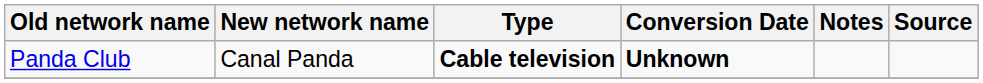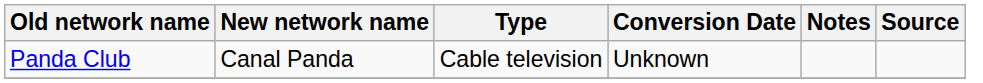(527, 59) bold -> (521, 59) normal
(678, 59) bold -> (661, 59) normal
